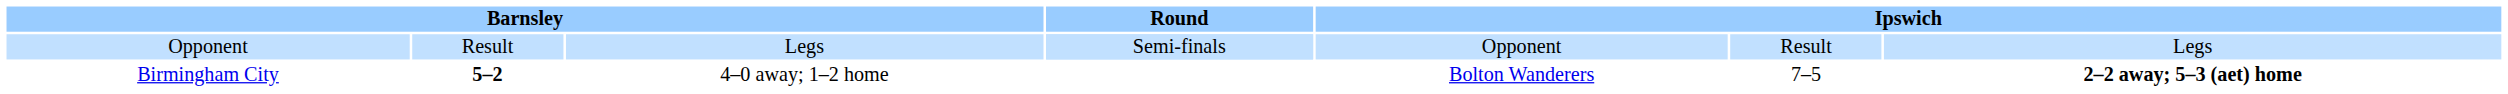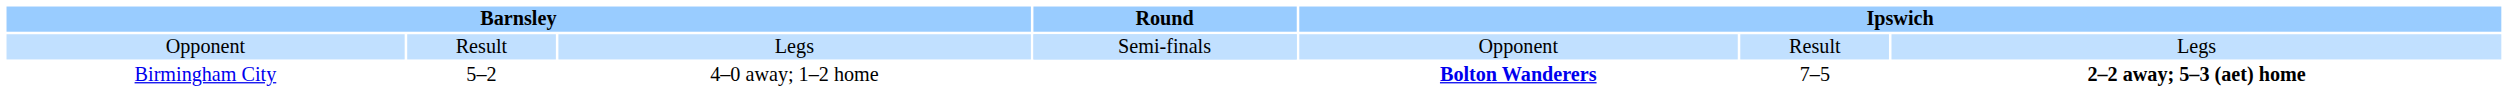(487, 74) bold -> (481, 74) normal
(1522, 74) normal -> (1518, 74) bold
